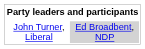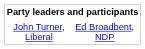(105, 32) lightgrey background -> (105, 32) no background
